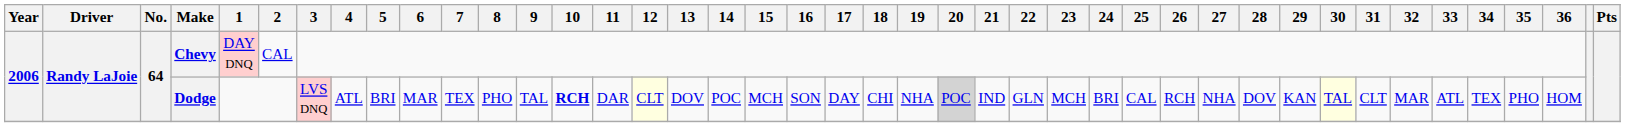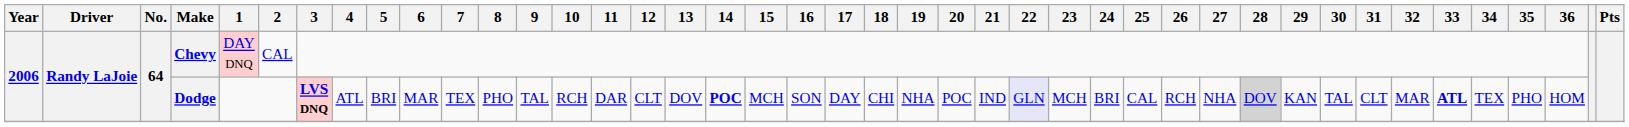(314, 98) normal -> (314, 99) bold
(572, 99) bold -> (572, 99) normal
(650, 99) lightyellow background -> (648, 99) no background
(726, 99) normal -> (726, 99) bold
(956, 99) lightgrey background -> (957, 99) no background
(1028, 99) no background -> (1029, 99) lavender background
(1259, 99) no background -> (1260, 99) lightgrey background
(1338, 99) lightyellow background -> (1339, 99) no background
(1450, 99) normal -> (1452, 99) bold
